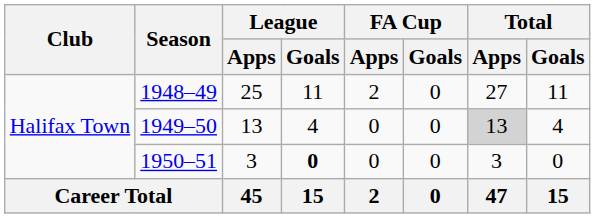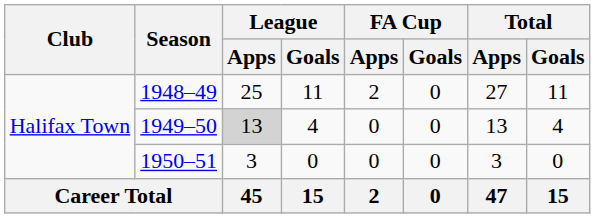(251, 126) no background -> (251, 126) lightgrey background
(497, 126) lightgrey background -> (497, 126) no background
(313, 160) bold -> (313, 160) normal
